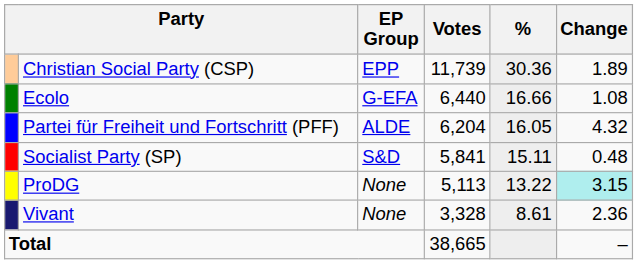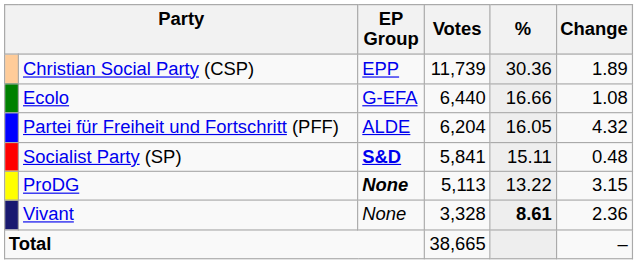(381, 156) normal -> (382, 156) bold
(384, 185) normal -> (385, 185) bold
(610, 185) paleturquoise background -> (610, 185) no background
(534, 214) normal -> (534, 214) bold
